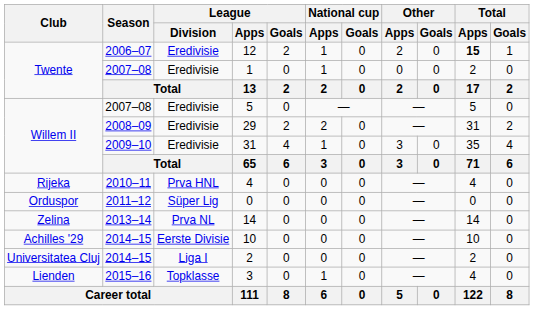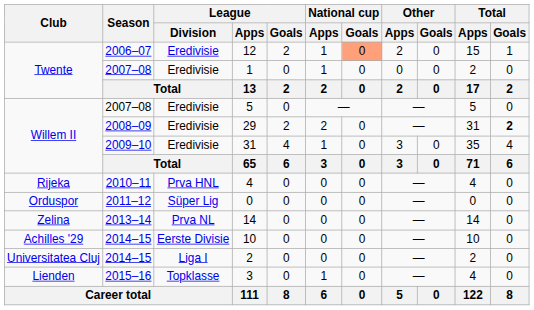(362, 51) no background -> (362, 51) lightsalmon background
(473, 51) bold -> (473, 51) normal
(510, 126) normal -> (510, 126) bold
